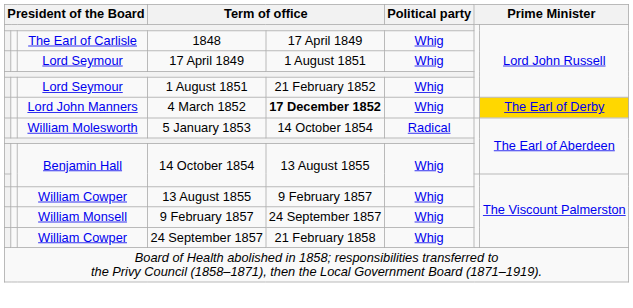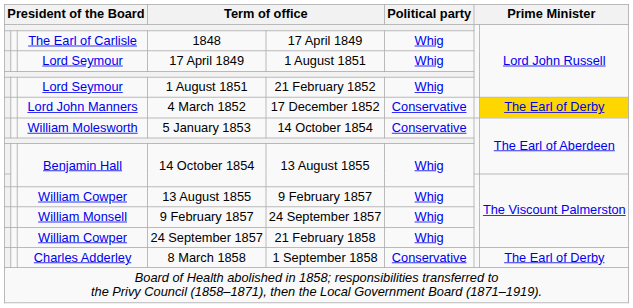(325, 107) bold -> (325, 107) normal
(429, 107) Whig -> (429, 107) Conservative
(429, 127) Radical -> (429, 127) Conservative
+ row: (83, 257)
